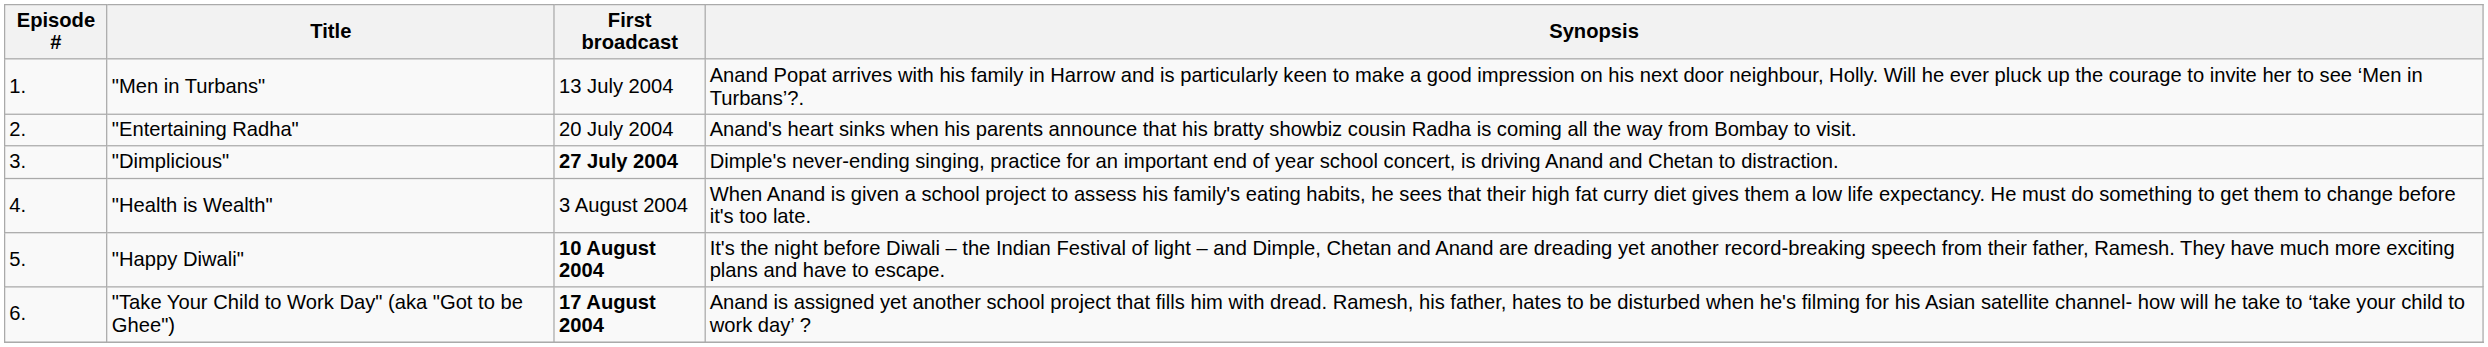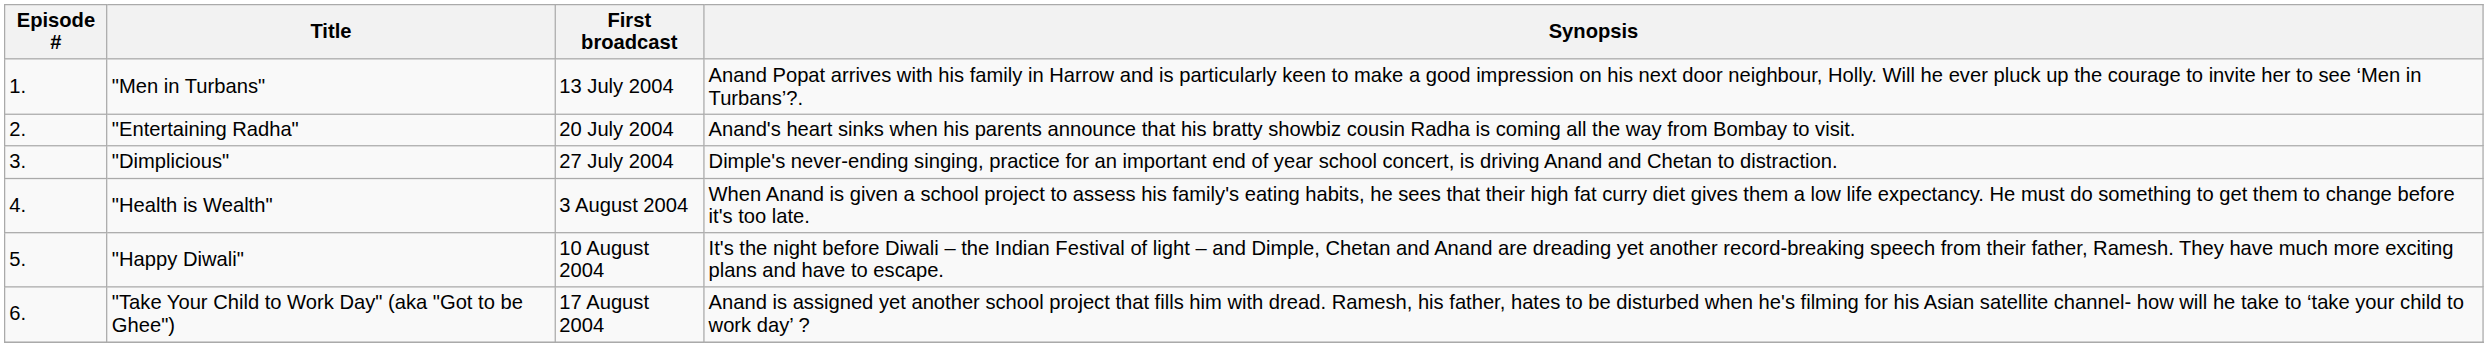(618, 161) bold -> (616, 161) normal
(607, 259) bold -> (604, 259) normal
(607, 314) bold -> (604, 314) normal
